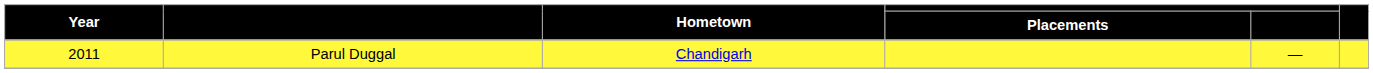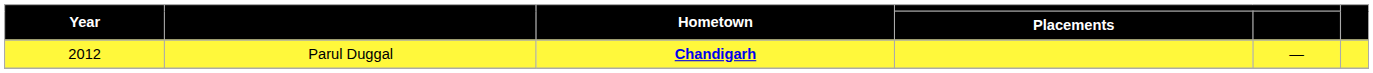(84, 53) 2011 -> (85, 53) 2012
(714, 53) normal -> (715, 53) bold
